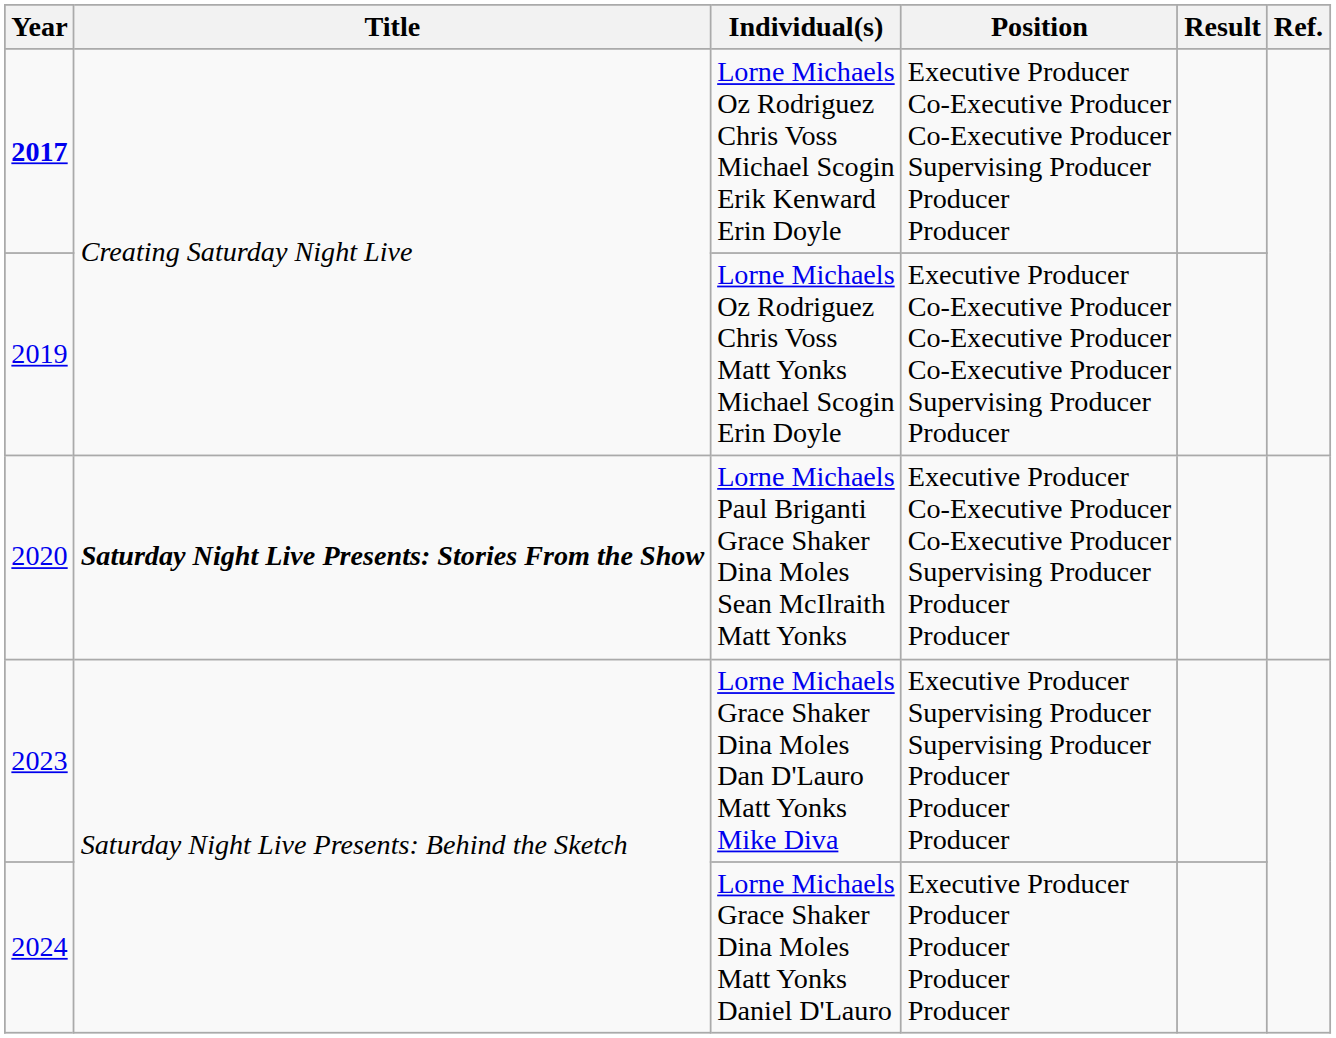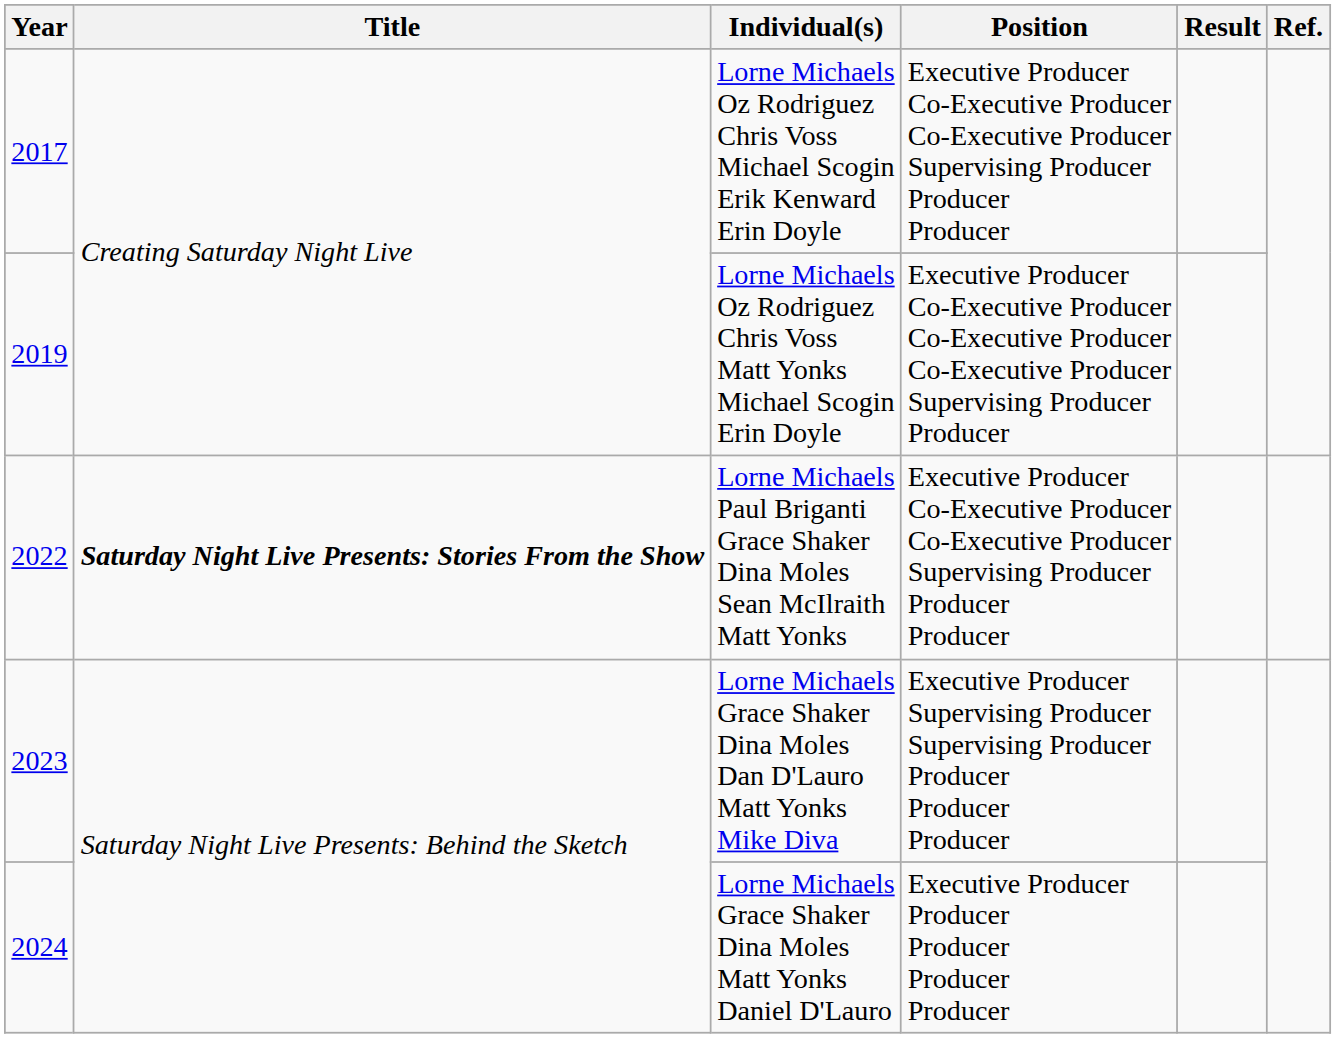(40, 150) bold -> (40, 150) normal
(40, 556) 2020 -> (40, 556) 2022
